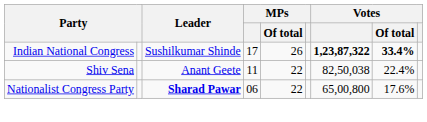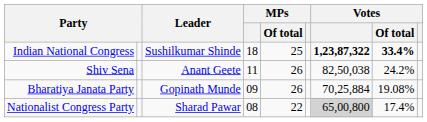(252, 51) 17 -> (252, 51) 18
(297, 51) 26 -> (297, 51) 25
(297, 70) 22 -> (297, 70) 26
(399, 70) 22.4% -> (399, 70) 24.2%
+ row: (81, 88)
(204, 88) bold -> (208, 107) normal
(252, 88) 06 -> (252, 107) 08
(346, 88) no background -> (346, 107) lightgrey background
(399, 88) 17.6% -> (399, 107) 17.4%
